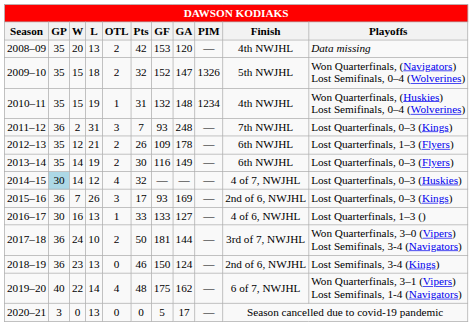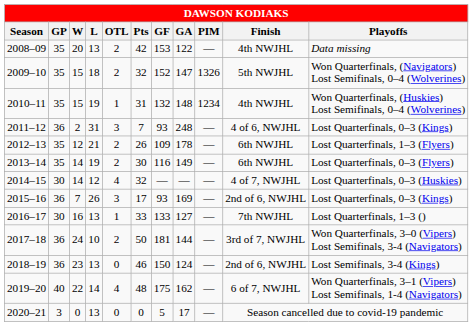(184, 48) 120 -> (184, 48) 122
(266, 127) 7th NWJHL -> (266, 127) 4 of 6, NWJHL
(59, 180) lightblue background -> (59, 180) no background
(266, 216) 4 of 6, NWJHL -> (266, 216) 7th NWJHL
